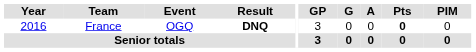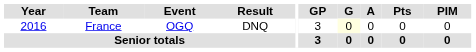(255, 26) bold -> (255, 26) normal
(349, 26) no background -> (349, 26) lightyellow background
(402, 26) bold -> (402, 26) normal
